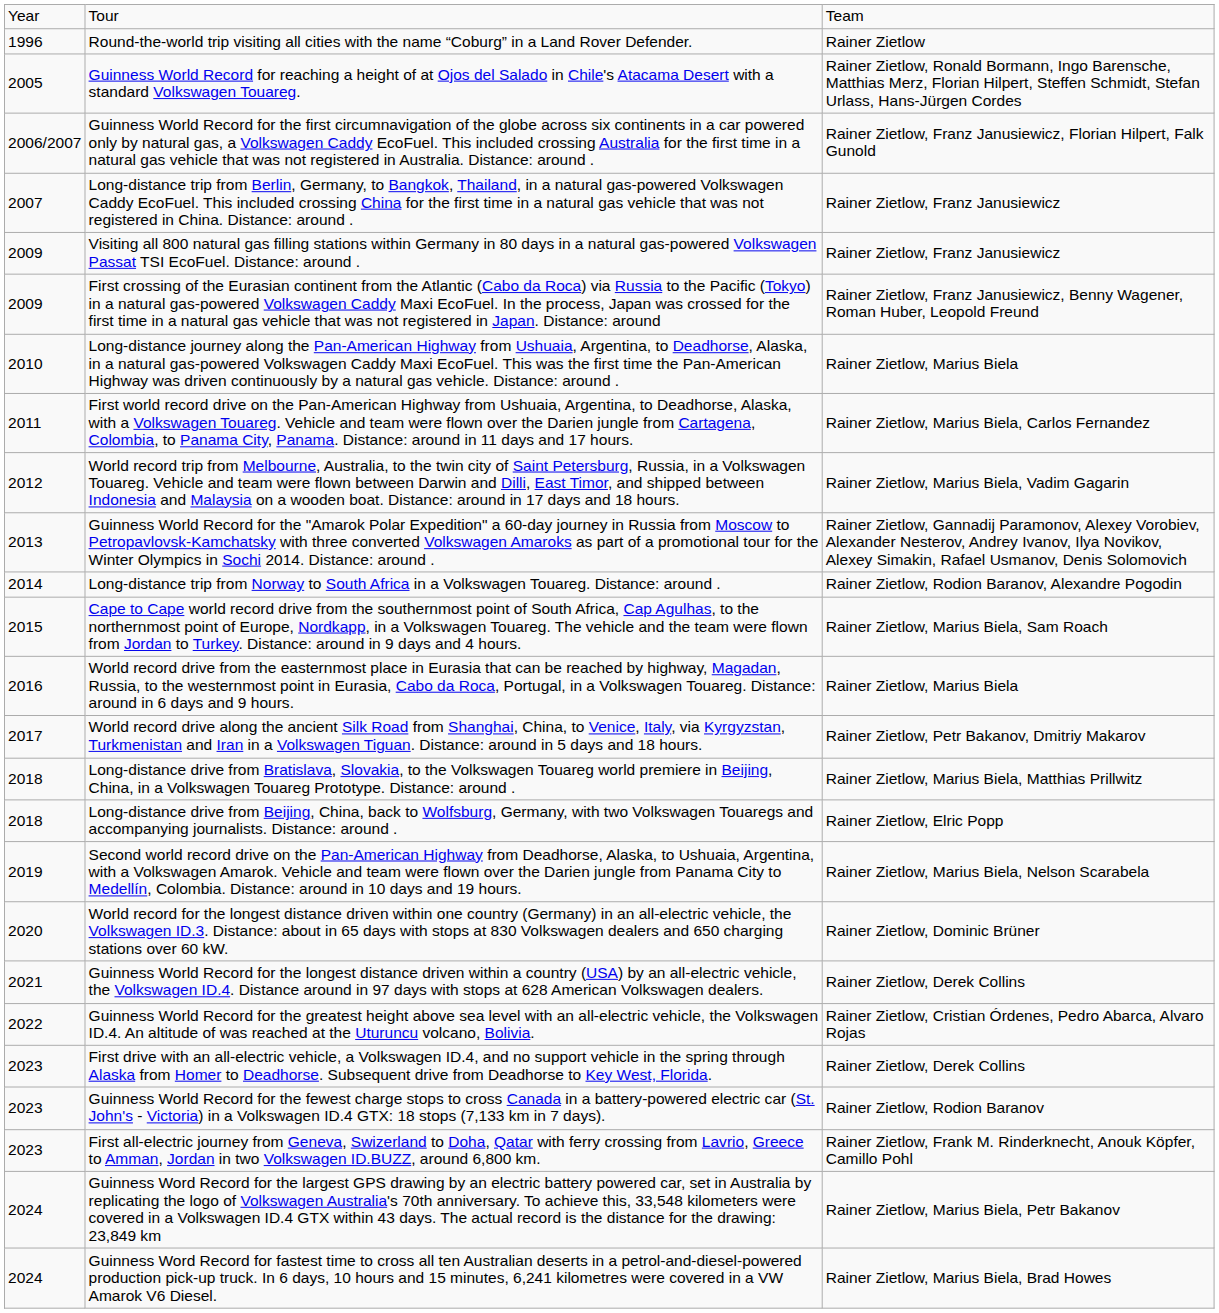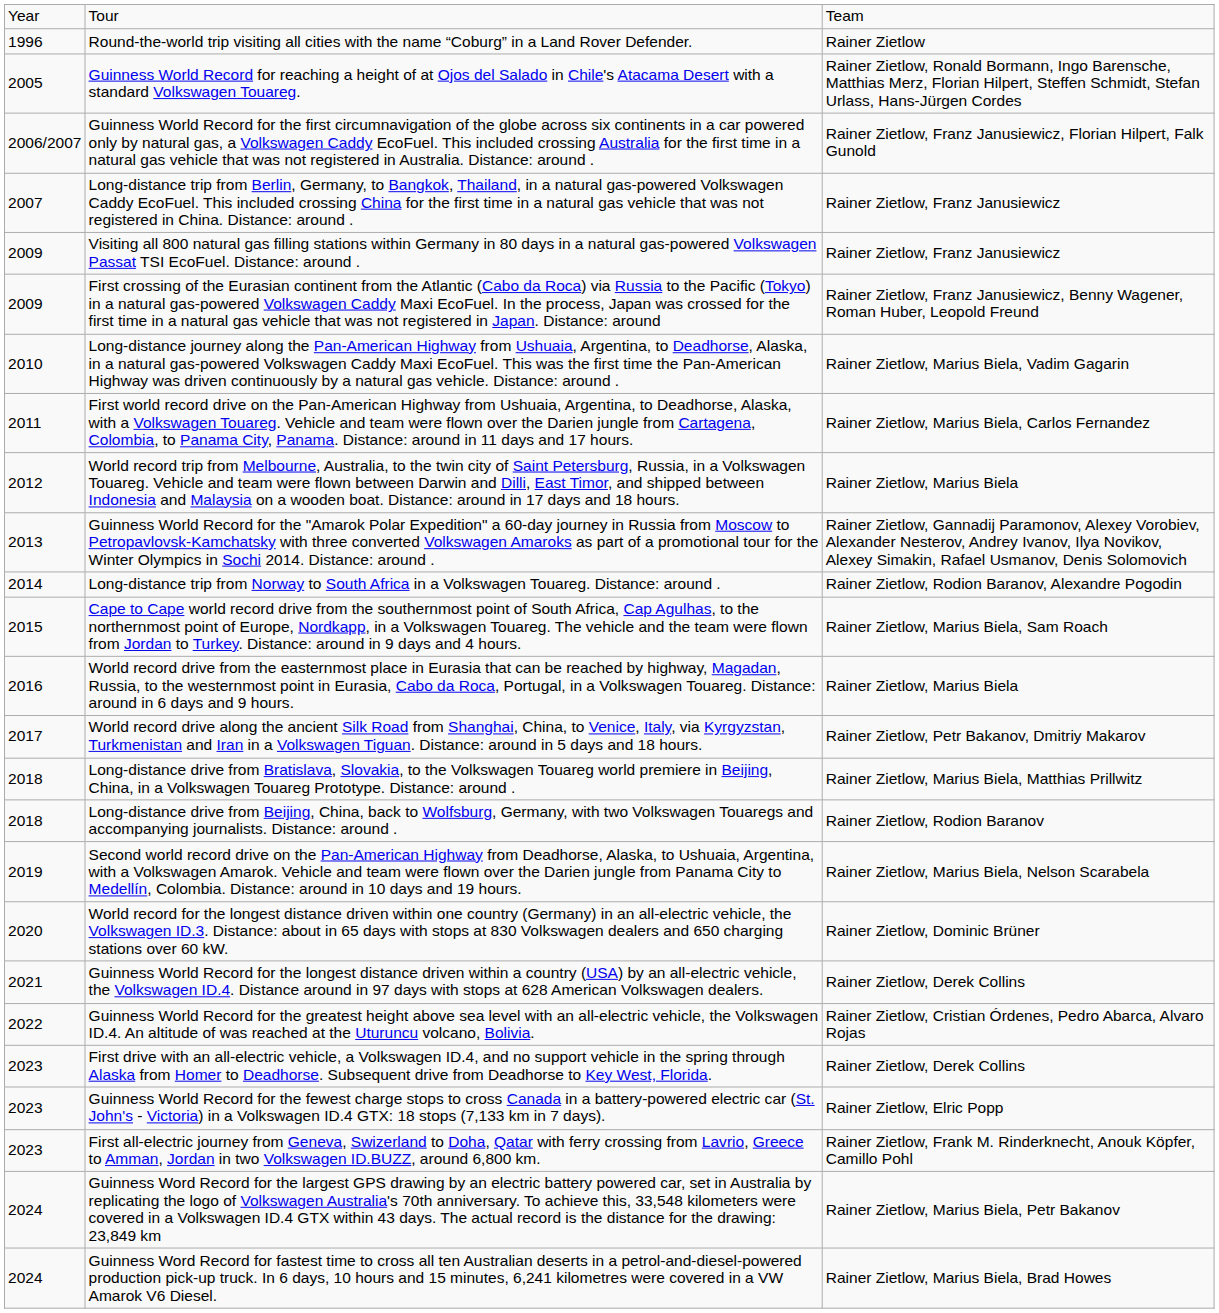(922, 363) Rainer Zietlow, Marius Biela -> (977, 363) Rainer Zietlow, Marius Biela, Vadim Gagarin
(977, 482) Rainer Zietlow, Marius Biela, Vadim Gagarin -> (922, 482) Rainer Zietlow, Marius Biela
(915, 820) Rainer Zietlow, Elric Popp -> (935, 820) Rainer Zietlow, Rodion Baranov
(935, 1108) Rainer Zietlow, Rodion Baranov -> (915, 1108) Rainer Zietlow, Elric Popp
